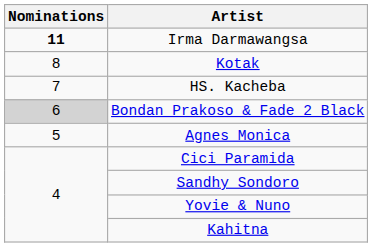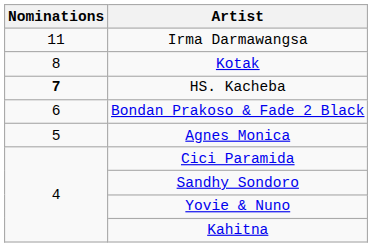(56, 40) bold -> (56, 40) normal
(56, 88) normal -> (56, 88) bold
(56, 111) lightgrey background -> (56, 111) no background
